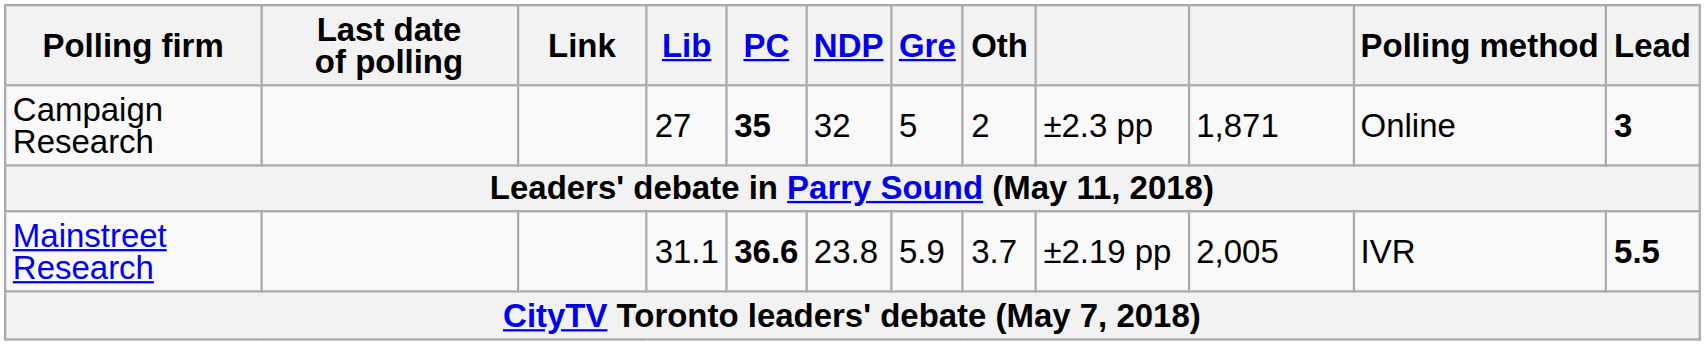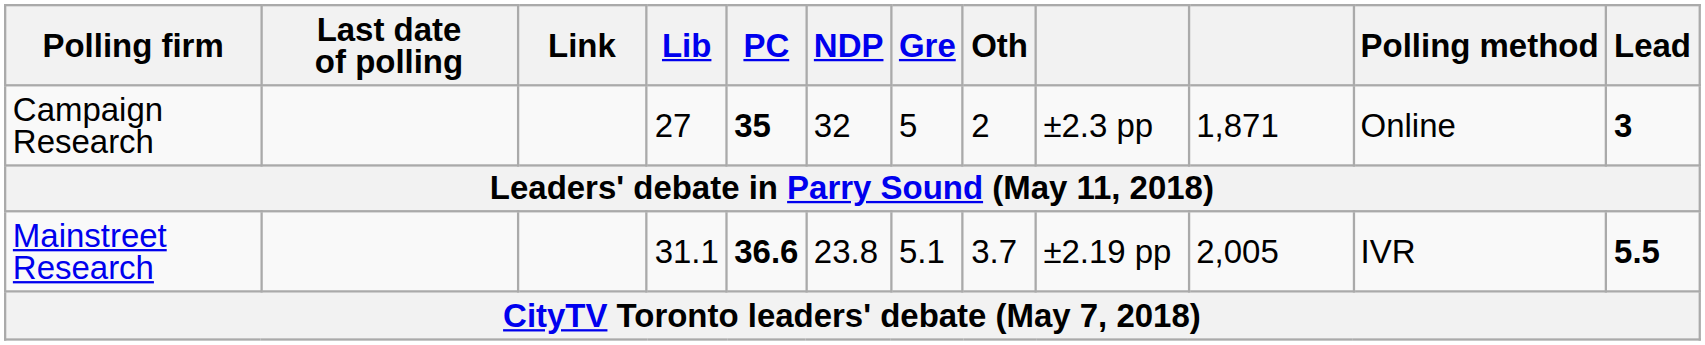(922, 252) 5.9 -> (922, 252) 5.1
